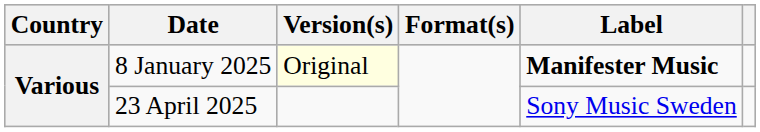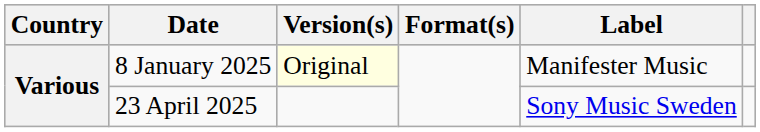(622, 65) bold -> (617, 65) normal
